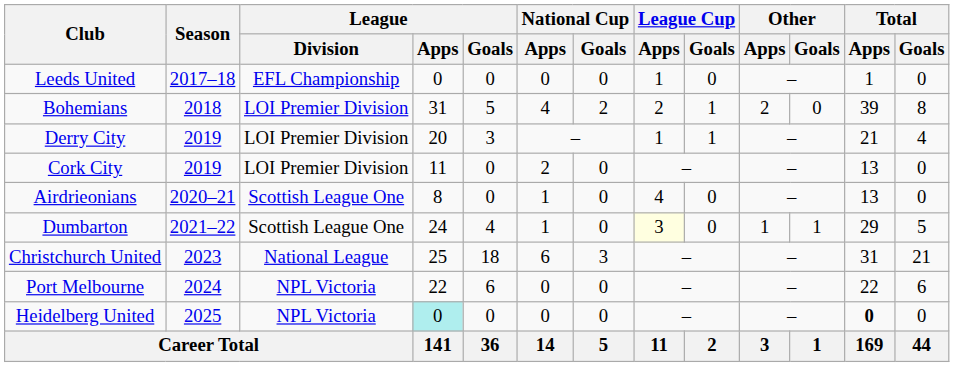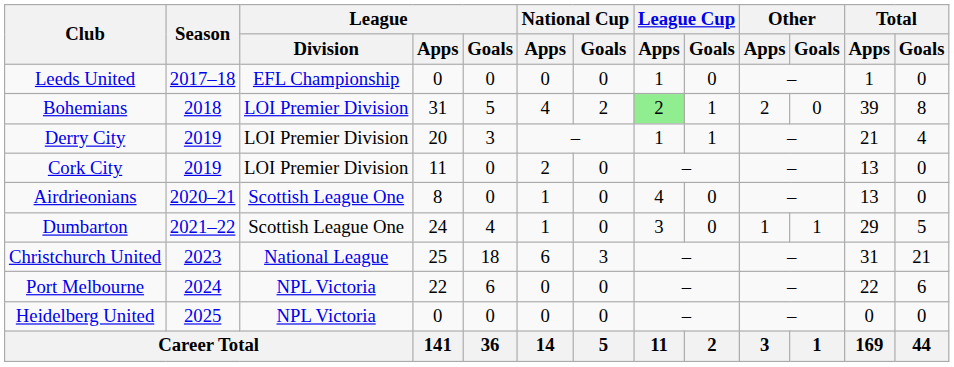(659, 108) no background -> (659, 108) lightgreen background
(659, 227) lightyellow background -> (659, 227) no background
(438, 316) paleturquoise background -> (438, 316) no background
(869, 316) bold -> (869, 316) normal
